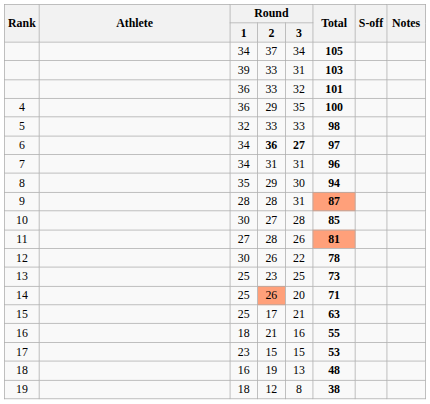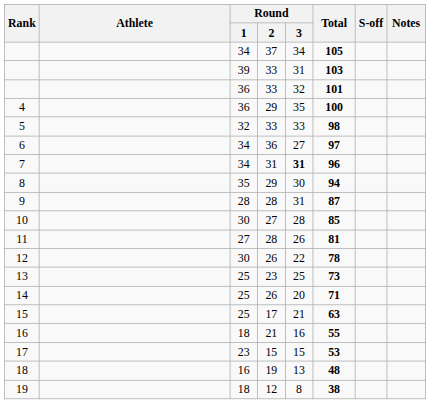(271, 145) bold -> (271, 145) normal
(299, 145) bold -> (299, 145) normal
(299, 164) normal -> (299, 164) bold
(334, 201) lightsalmon background -> (334, 201) no background
(334, 239) lightsalmon background -> (334, 239) no background
(271, 295) lightsalmon background -> (271, 295) no background
